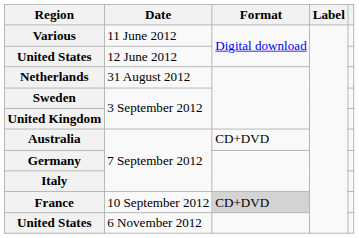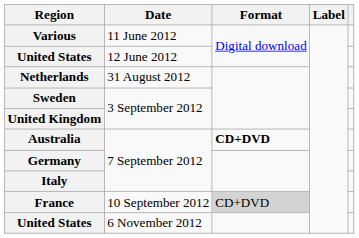(242, 139) normal -> (243, 139) bold
